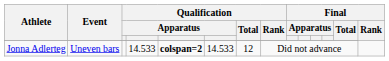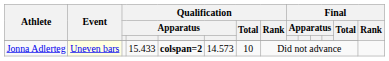(95, 48) no background -> (95, 48) lightyellow background
(142, 48) 14.533 -> (142, 48) 15.433
(220, 48) 14.533 -> (220, 48) 14.573
(248, 48) 12 -> (248, 48) 10
